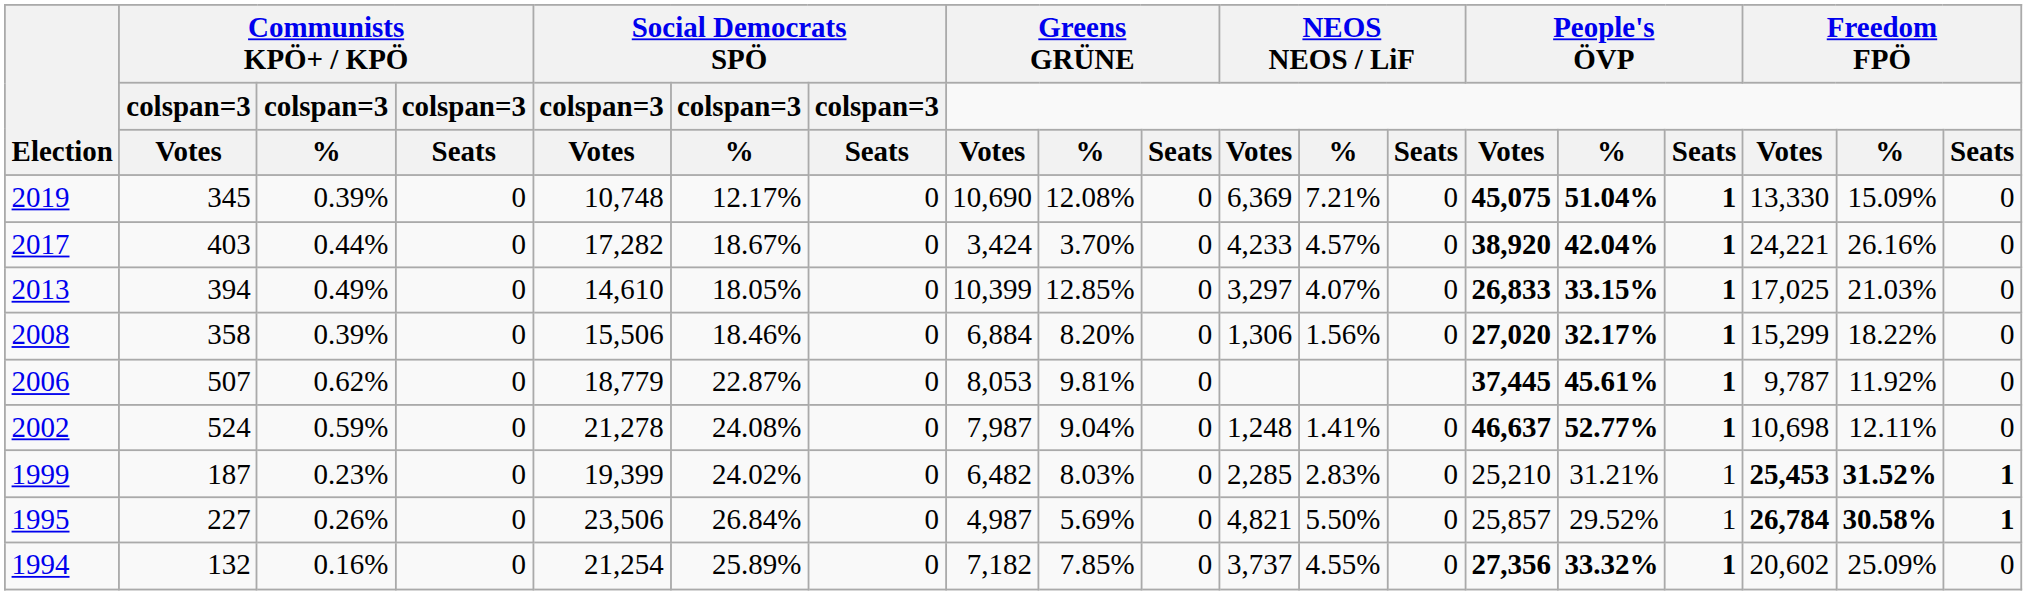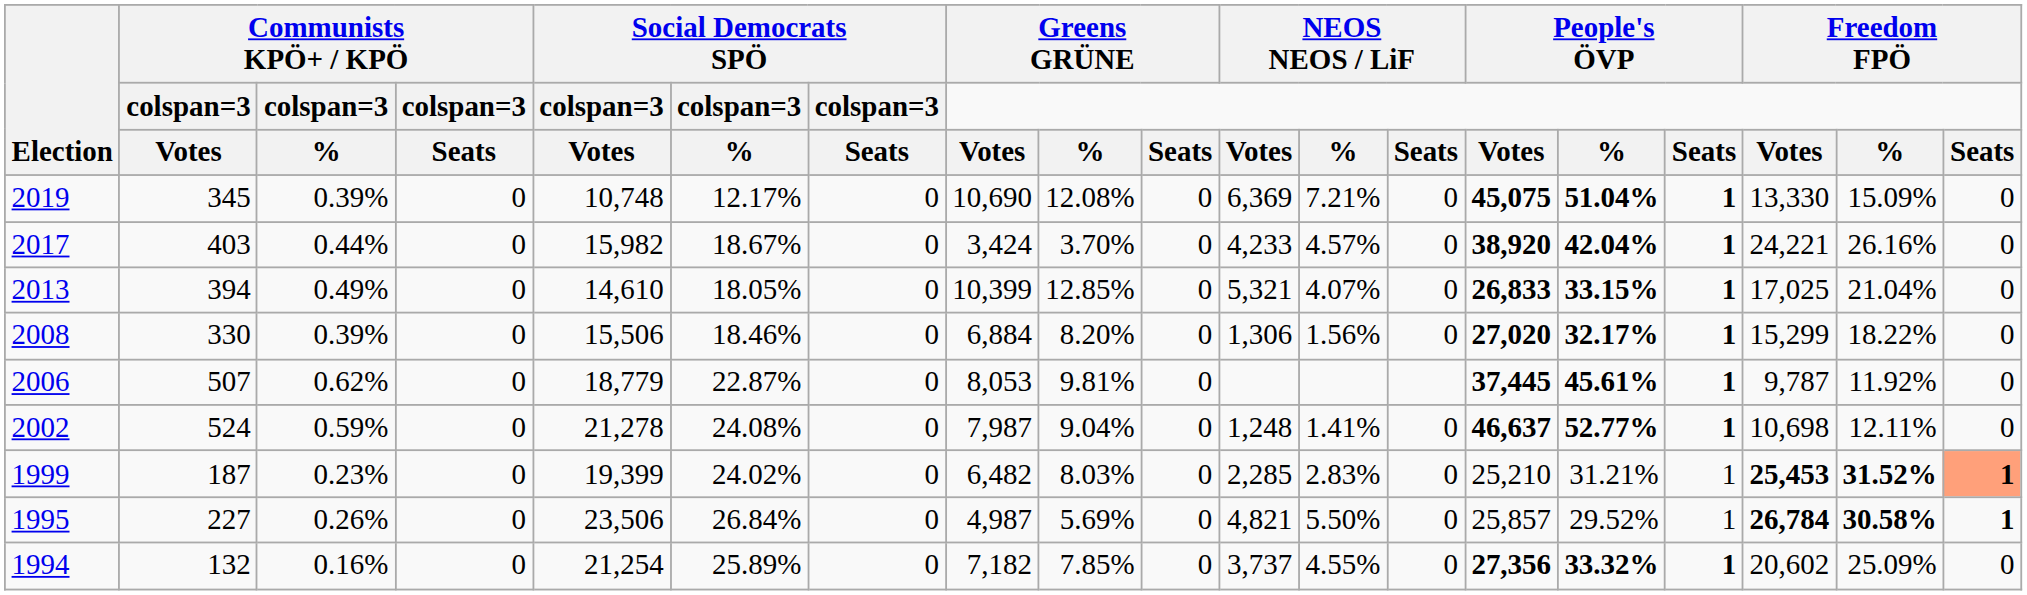(624, 243) 17,282 -> (624, 243) 15,982
(1260, 289) 3,297 -> (1260, 289) 5,321
(1892, 289) 21.03% -> (1892, 289) 21.04%
(229, 335) 358 -> (229, 335) 330
(2007, 473) no background -> (2007, 473) lightsalmon background
